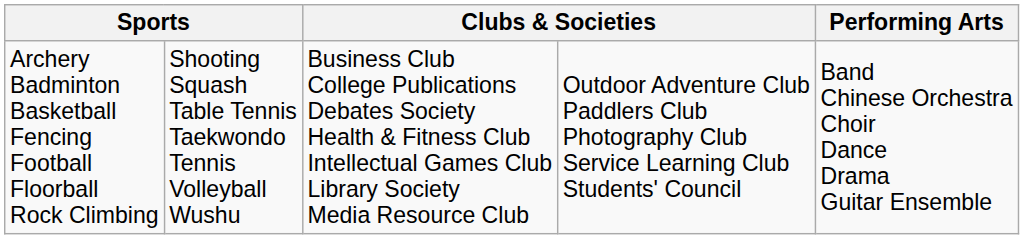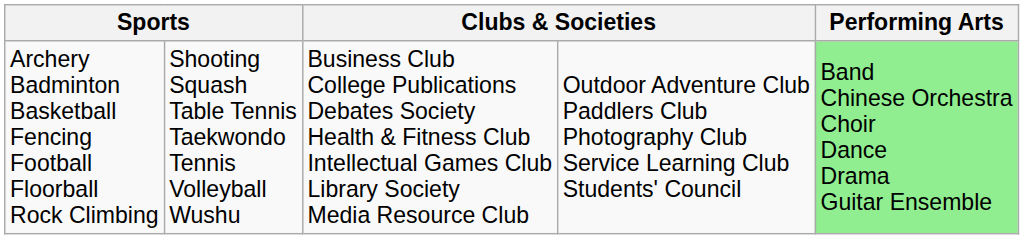(917, 137) no background -> (917, 137) lightgreen background
